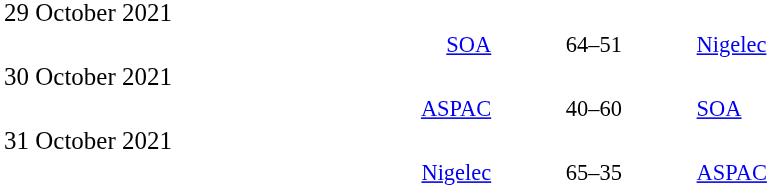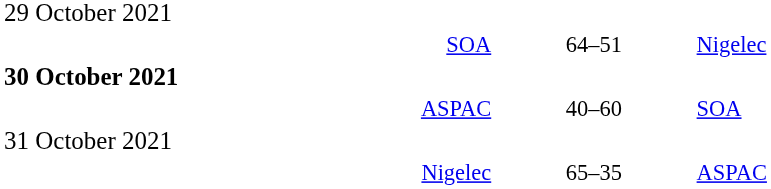(88, 76) normal -> (91, 76) bold
